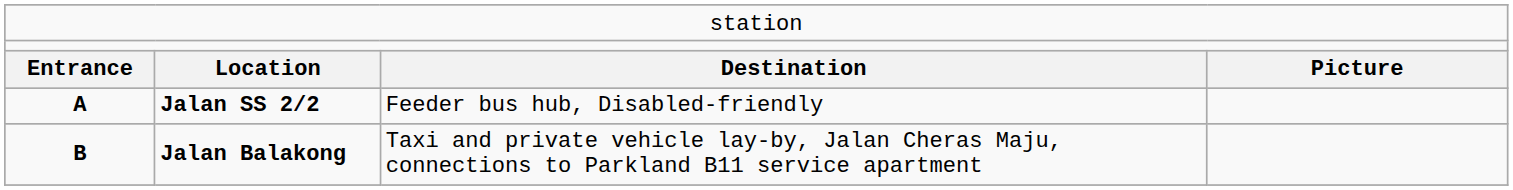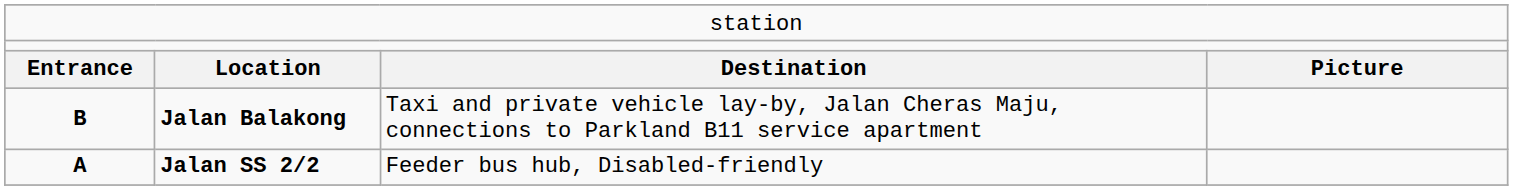rows swapped: (240, 105) <-> (253, 154)
